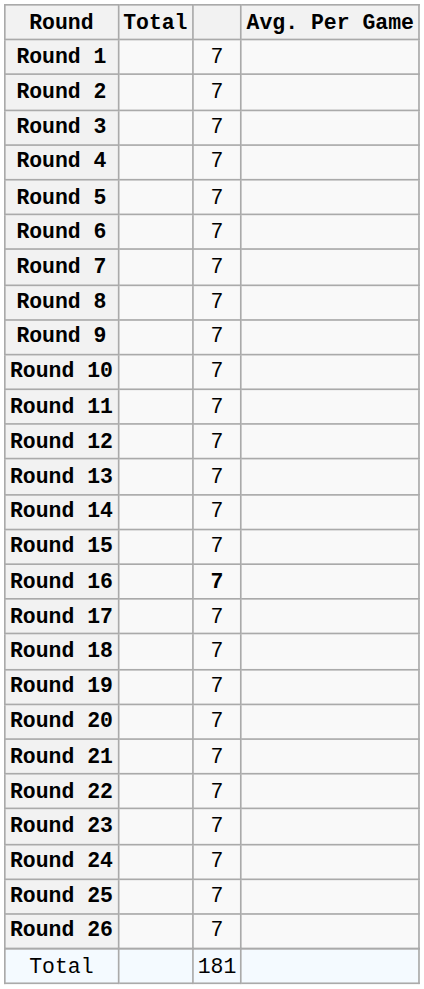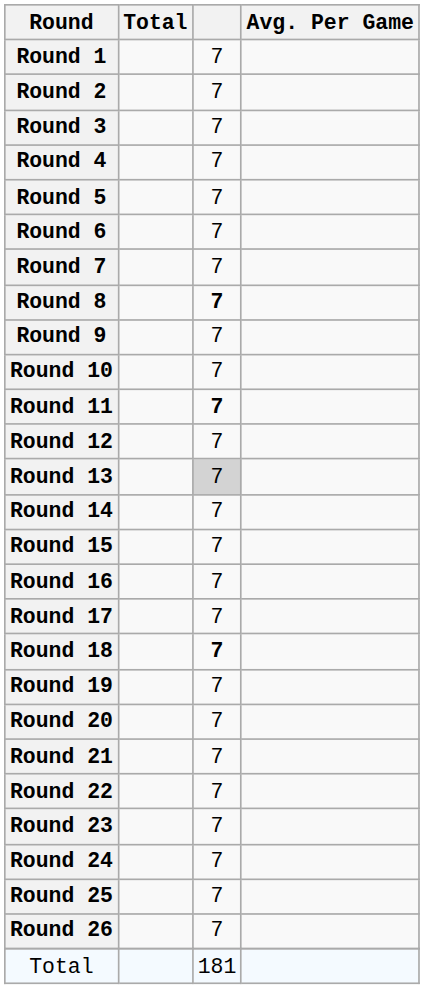(217, 302) normal -> (217, 302) bold
(217, 407) normal -> (217, 407) bold
(217, 477) no background -> (217, 477) lightgrey background
(217, 582) bold -> (217, 582) normal
(217, 652) normal -> (217, 652) bold
